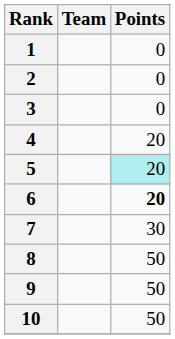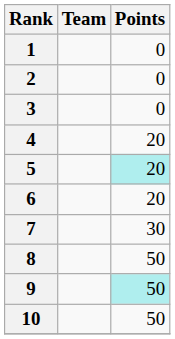(156, 199) bold -> (156, 199) normal
(156, 288) no background -> (156, 288) paleturquoise background
